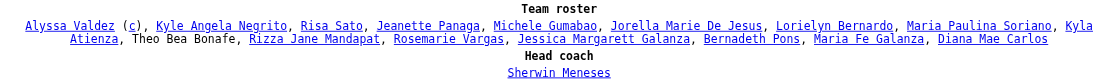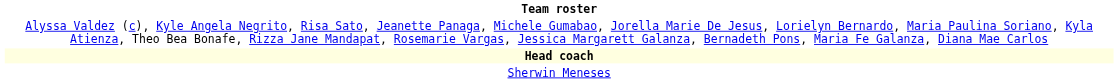(559, 56) no background -> (559, 56) lightyellow background
